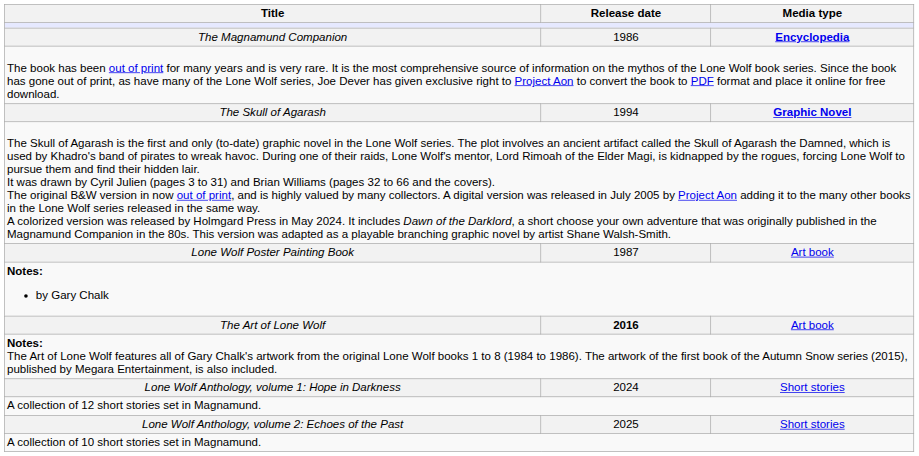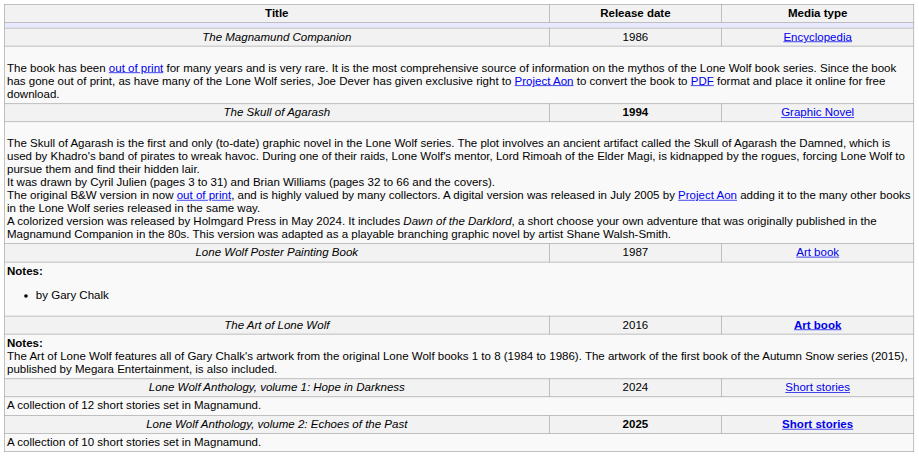(812, 37) bold -> (818, 37) normal
(626, 112) normal -> (635, 112) bold
(812, 112) bold -> (818, 112) normal
(626, 325) bold -> (635, 325) normal
(812, 325) normal -> (818, 325) bold
(626, 424) normal -> (635, 424) bold
(812, 424) normal -> (818, 424) bold
